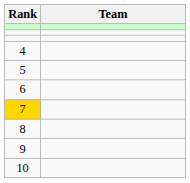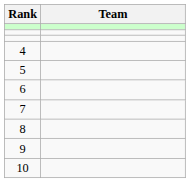(23, 109) gold background -> (23, 109) no background
